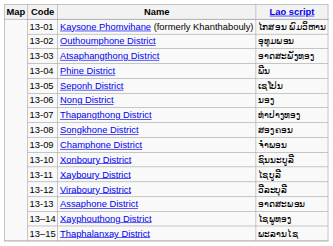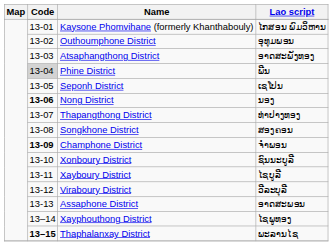(42, 71) no background -> (42, 71) lightgrey background
(42, 101) normal -> (42, 101) bold
(42, 145) normal -> (42, 145) bold
(43, 234) normal -> (43, 234) bold
